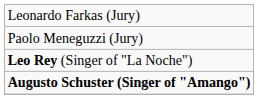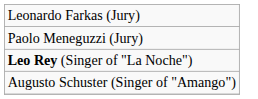(129, 82) bold -> (122, 82) normal
